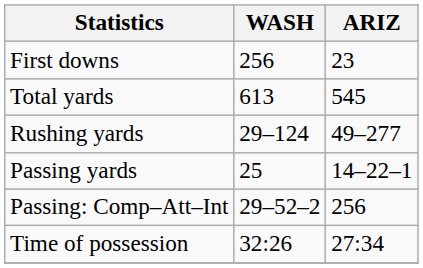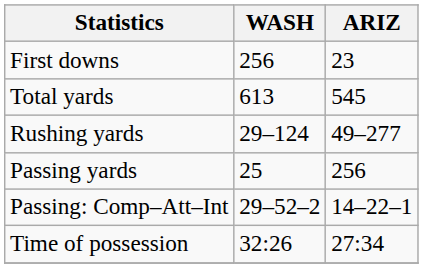(372, 170) 14–22–1 -> (349, 170) 256
(349, 207) 256 -> (372, 207) 14–22–1
